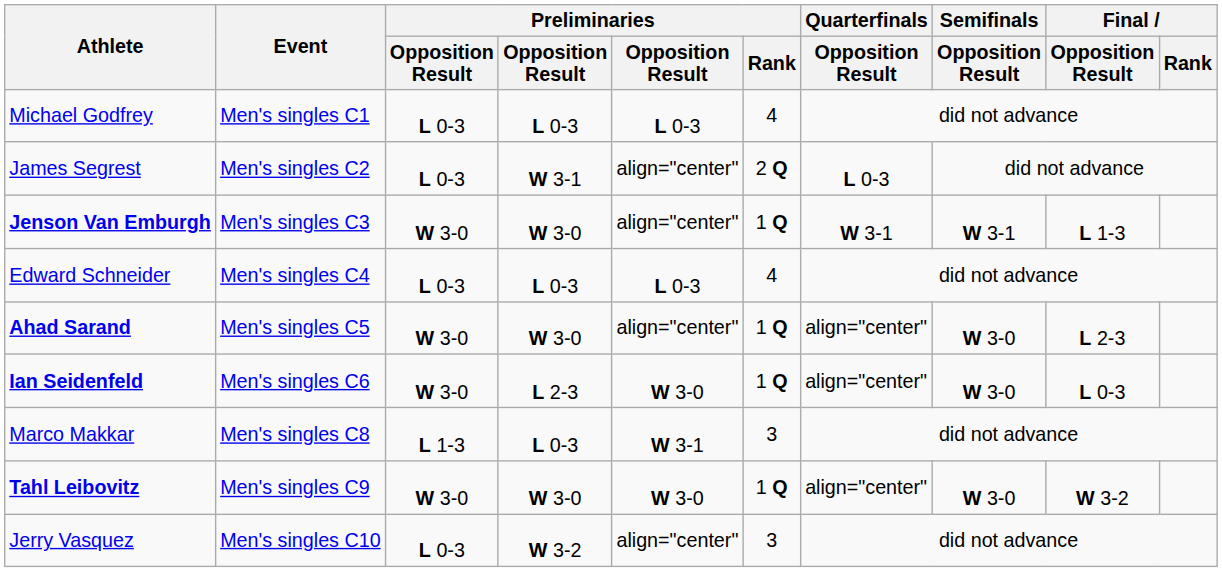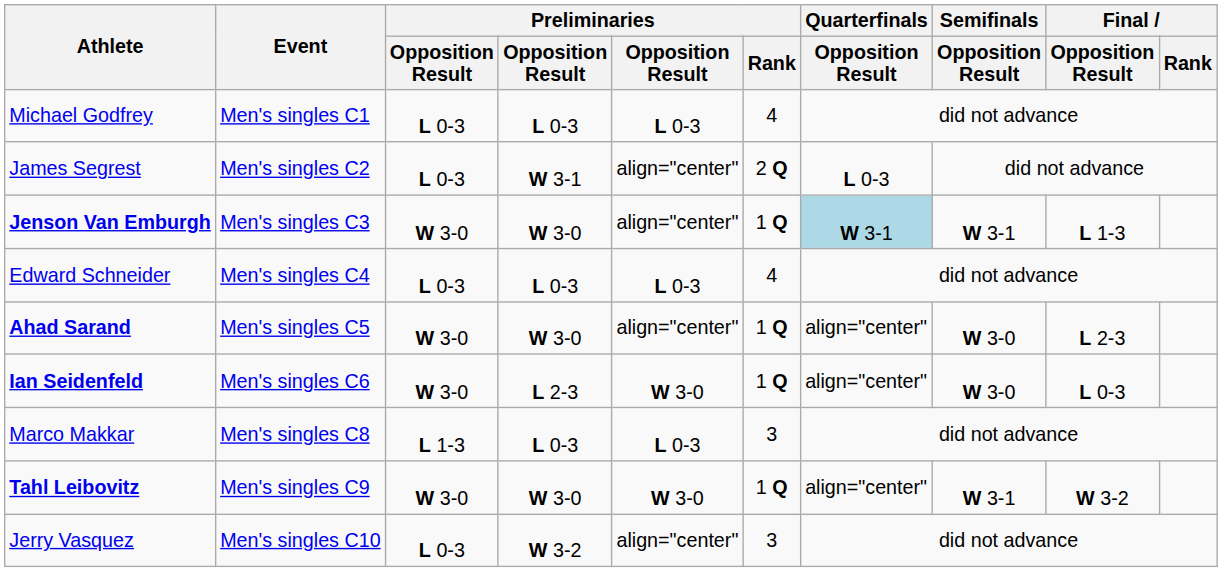(866, 233) no background -> (866, 233) lightblue background
(677, 445) W 3-1 -> (677, 445) L 0-3
(989, 498) W 3-0 -> (989, 498) W 3-1
